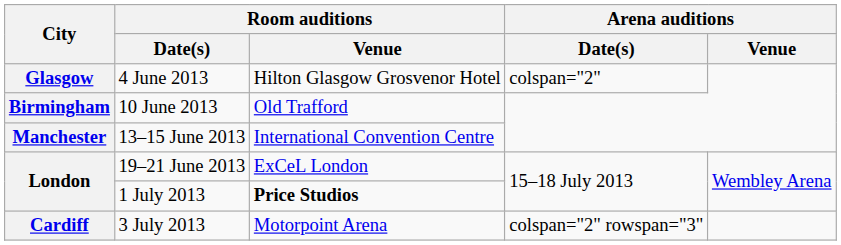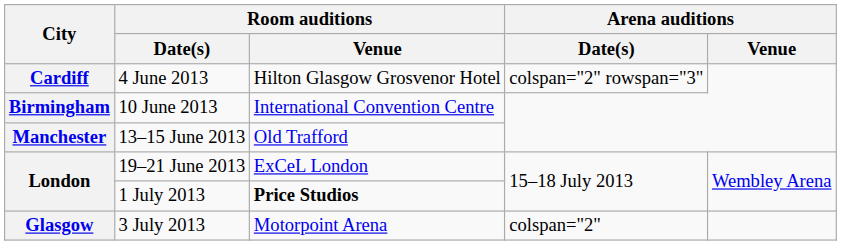(59, 78) Glasgow -> (59, 78) Cardiff
(555, 78) colspan="2" -> (606, 78) colspan="2" rowspan="3"
(301, 107) Old Trafford -> (374, 107) International Convention Centre
(374, 136) International Convention Centre -> (301, 136) Old Trafford
(59, 225) Cardiff -> (59, 225) Glasgow
(606, 225) colspan="2" rowspan="3" -> (555, 225) colspan="2"
